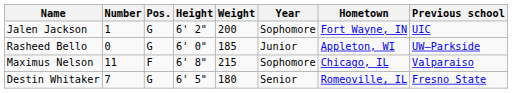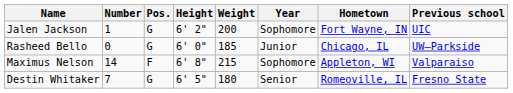(358, 46) Appleton, WI -> (355, 46) Chicago, IL
(111, 63) 11 -> (111, 63) 14
(355, 63) Chicago, IL -> (358, 63) Appleton, WI
